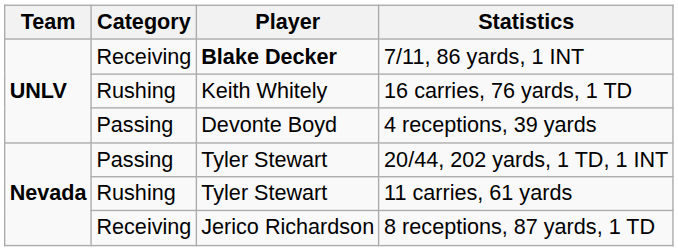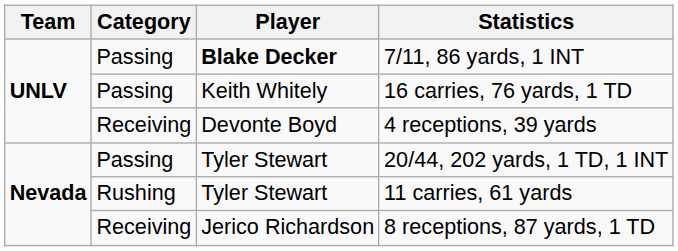(144, 56) Receiving -> (135, 56) Passing
(136, 90) Rushing -> (135, 90) Passing
(135, 124) Passing -> (144, 124) Receiving
